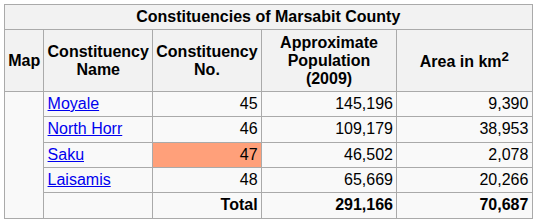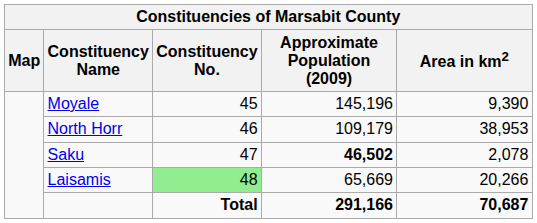(249, 154) lightsalmon background -> (249, 154) no background
(369, 154) normal -> (369, 154) bold
(249, 180) no background -> (249, 180) lightgreen background
